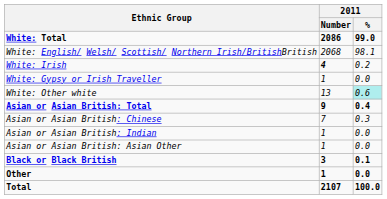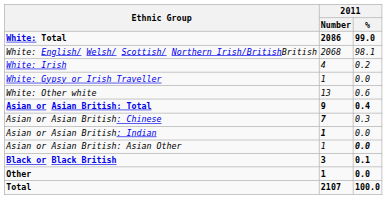(323, 65) bold -> (323, 65) normal
(362, 92) paleturquoise background -> (362, 92) no background
(323, 120) normal -> (323, 120) bold
(323, 133) normal -> (323, 133) bold
(362, 147) normal -> (362, 147) bold
